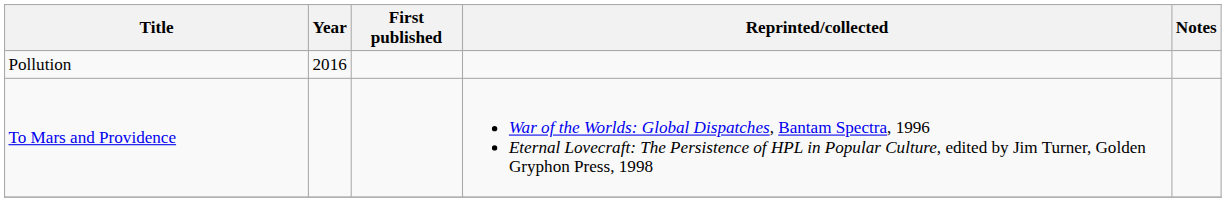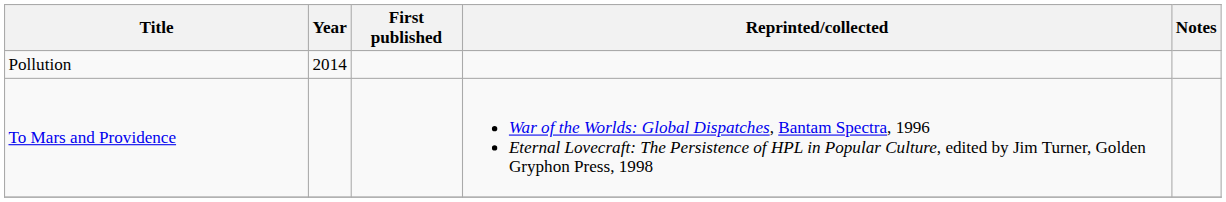(330, 64) 2016 -> (330, 64) 2014
